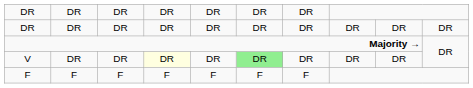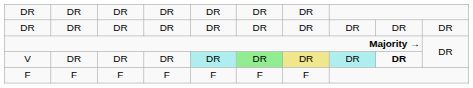(167, 59) lightyellow background -> (167, 59) no background
(213, 59) no background -> (213, 59) paleturquoise background
(306, 59) no background -> (306, 59) khaki background
(353, 59) no background -> (353, 59) paleturquoise background
(399, 59) normal -> (399, 59) bold
